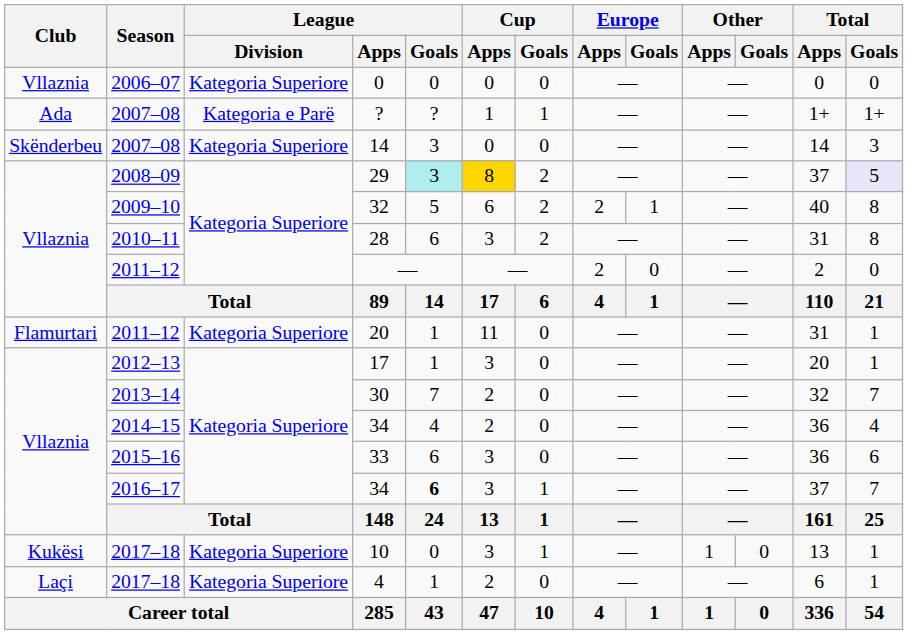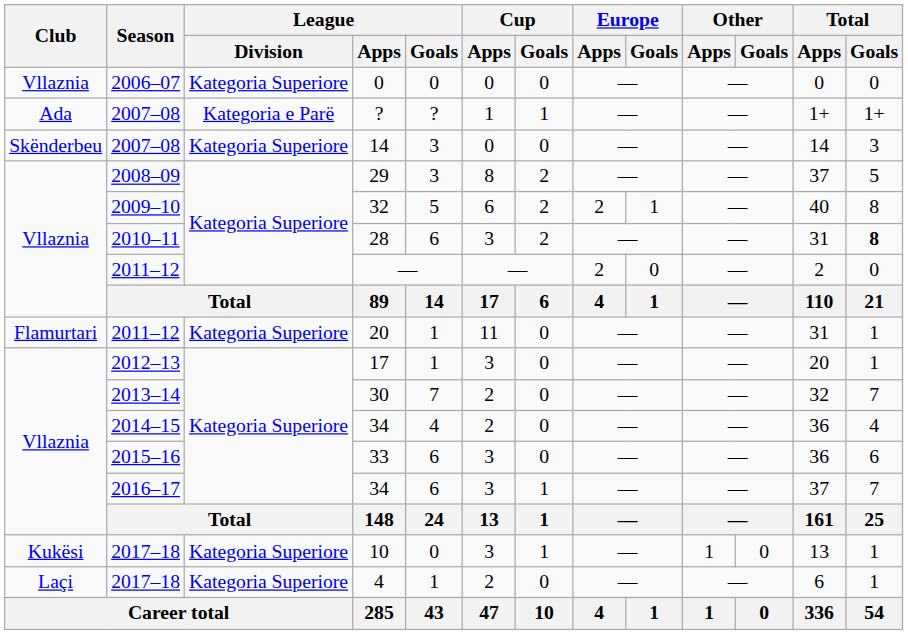(434, 176) paleturquoise background -> (434, 176) no background
(489, 176) gold background -> (489, 176) no background
(874, 176) lavender background -> (874, 176) no background
(874, 238) normal -> (874, 238) bold
(434, 488) bold -> (434, 488) normal
